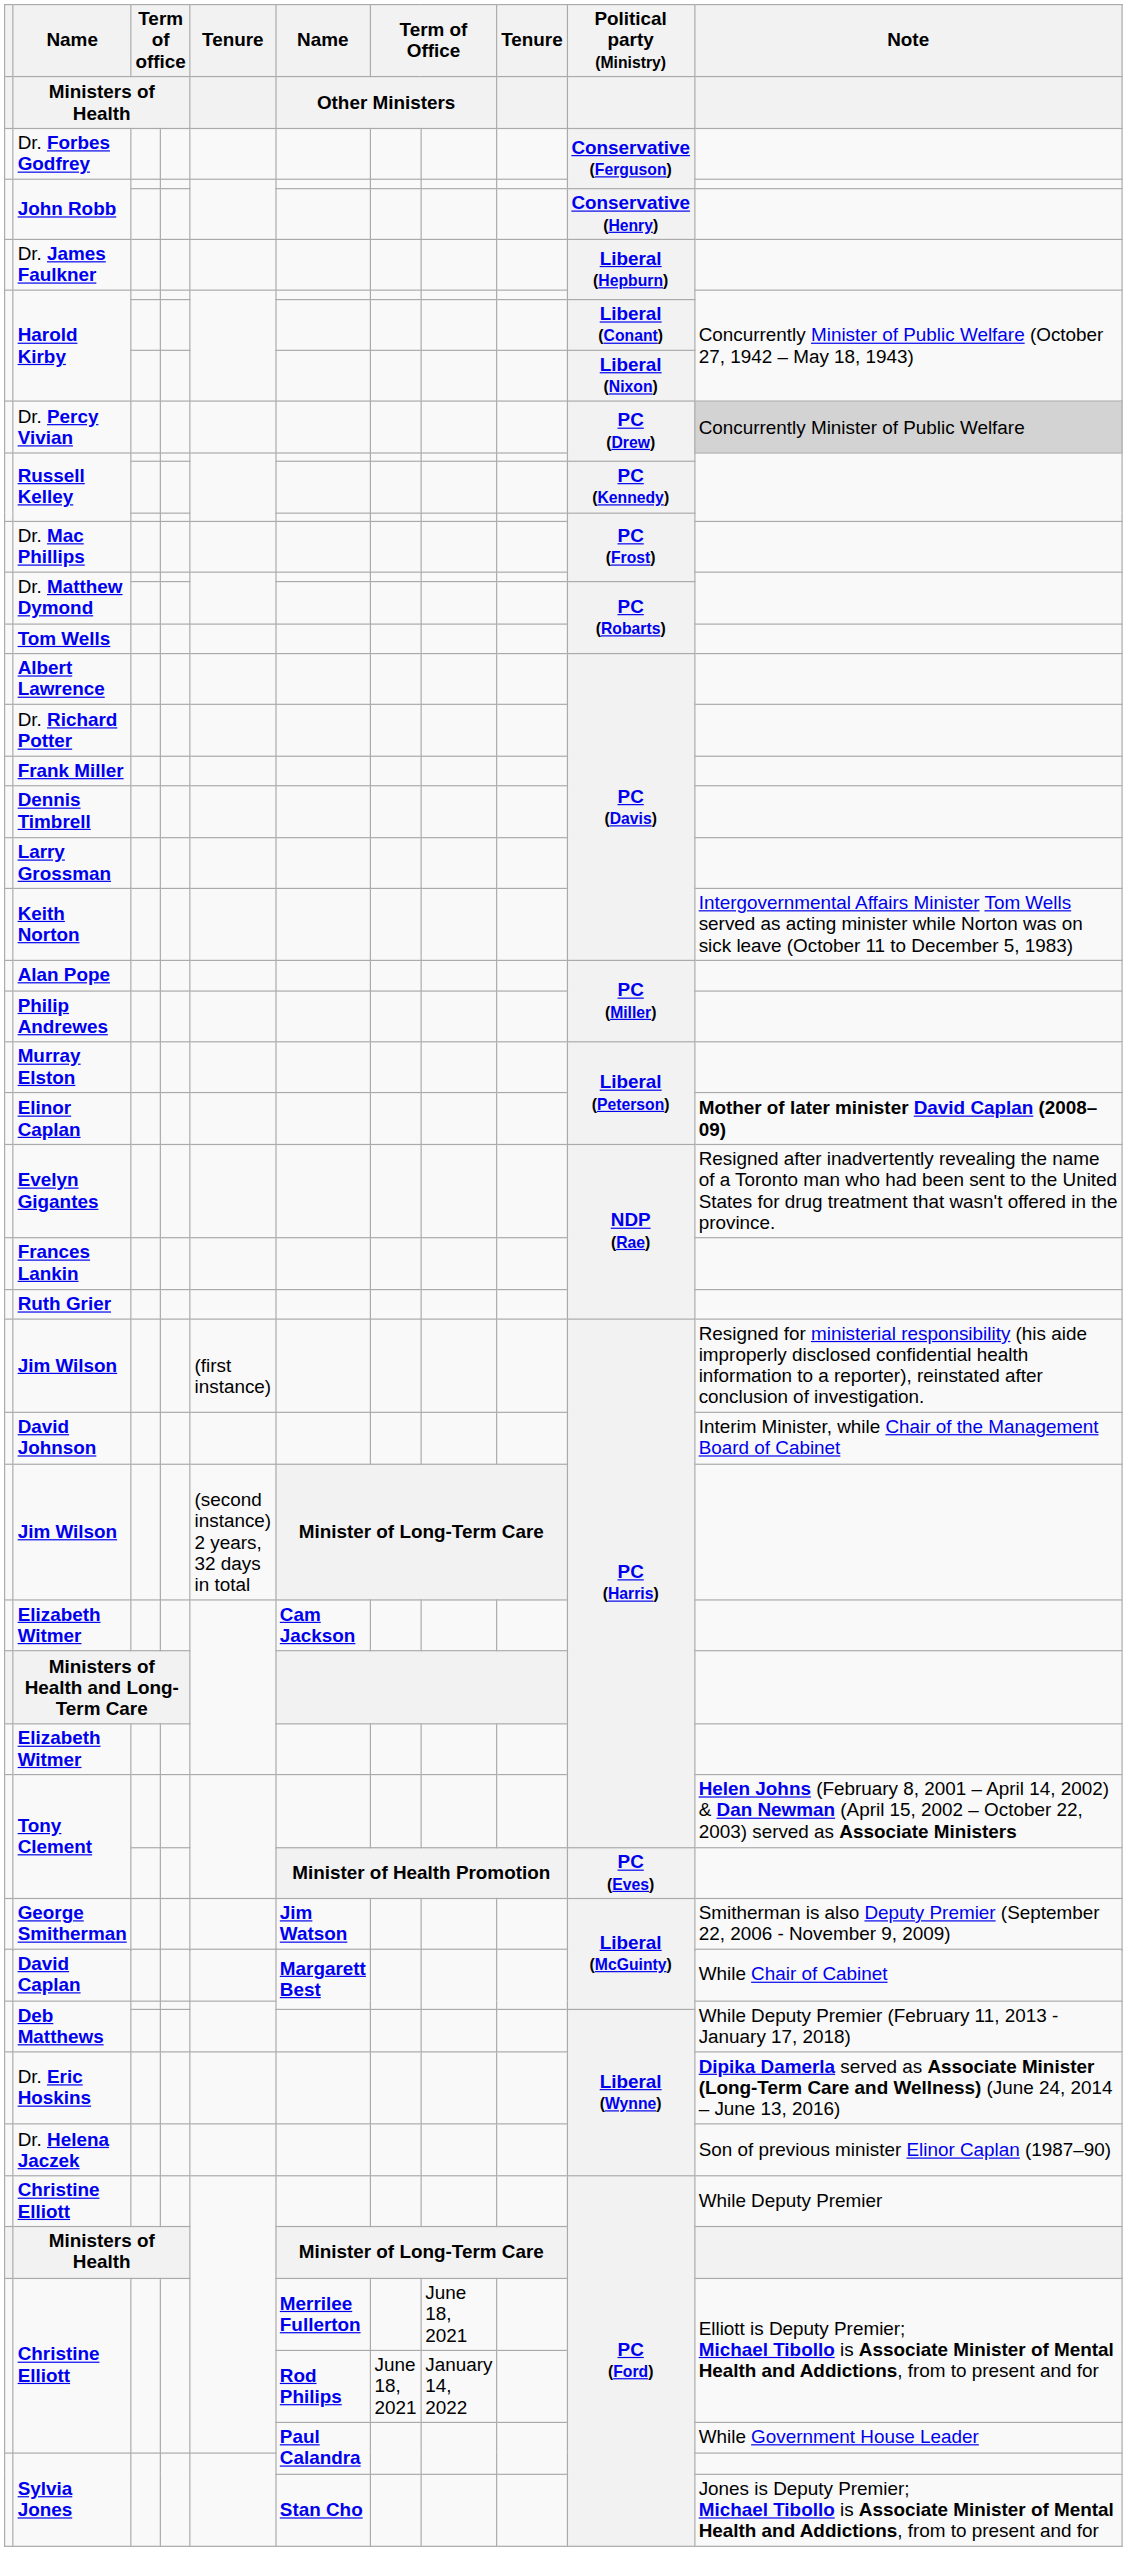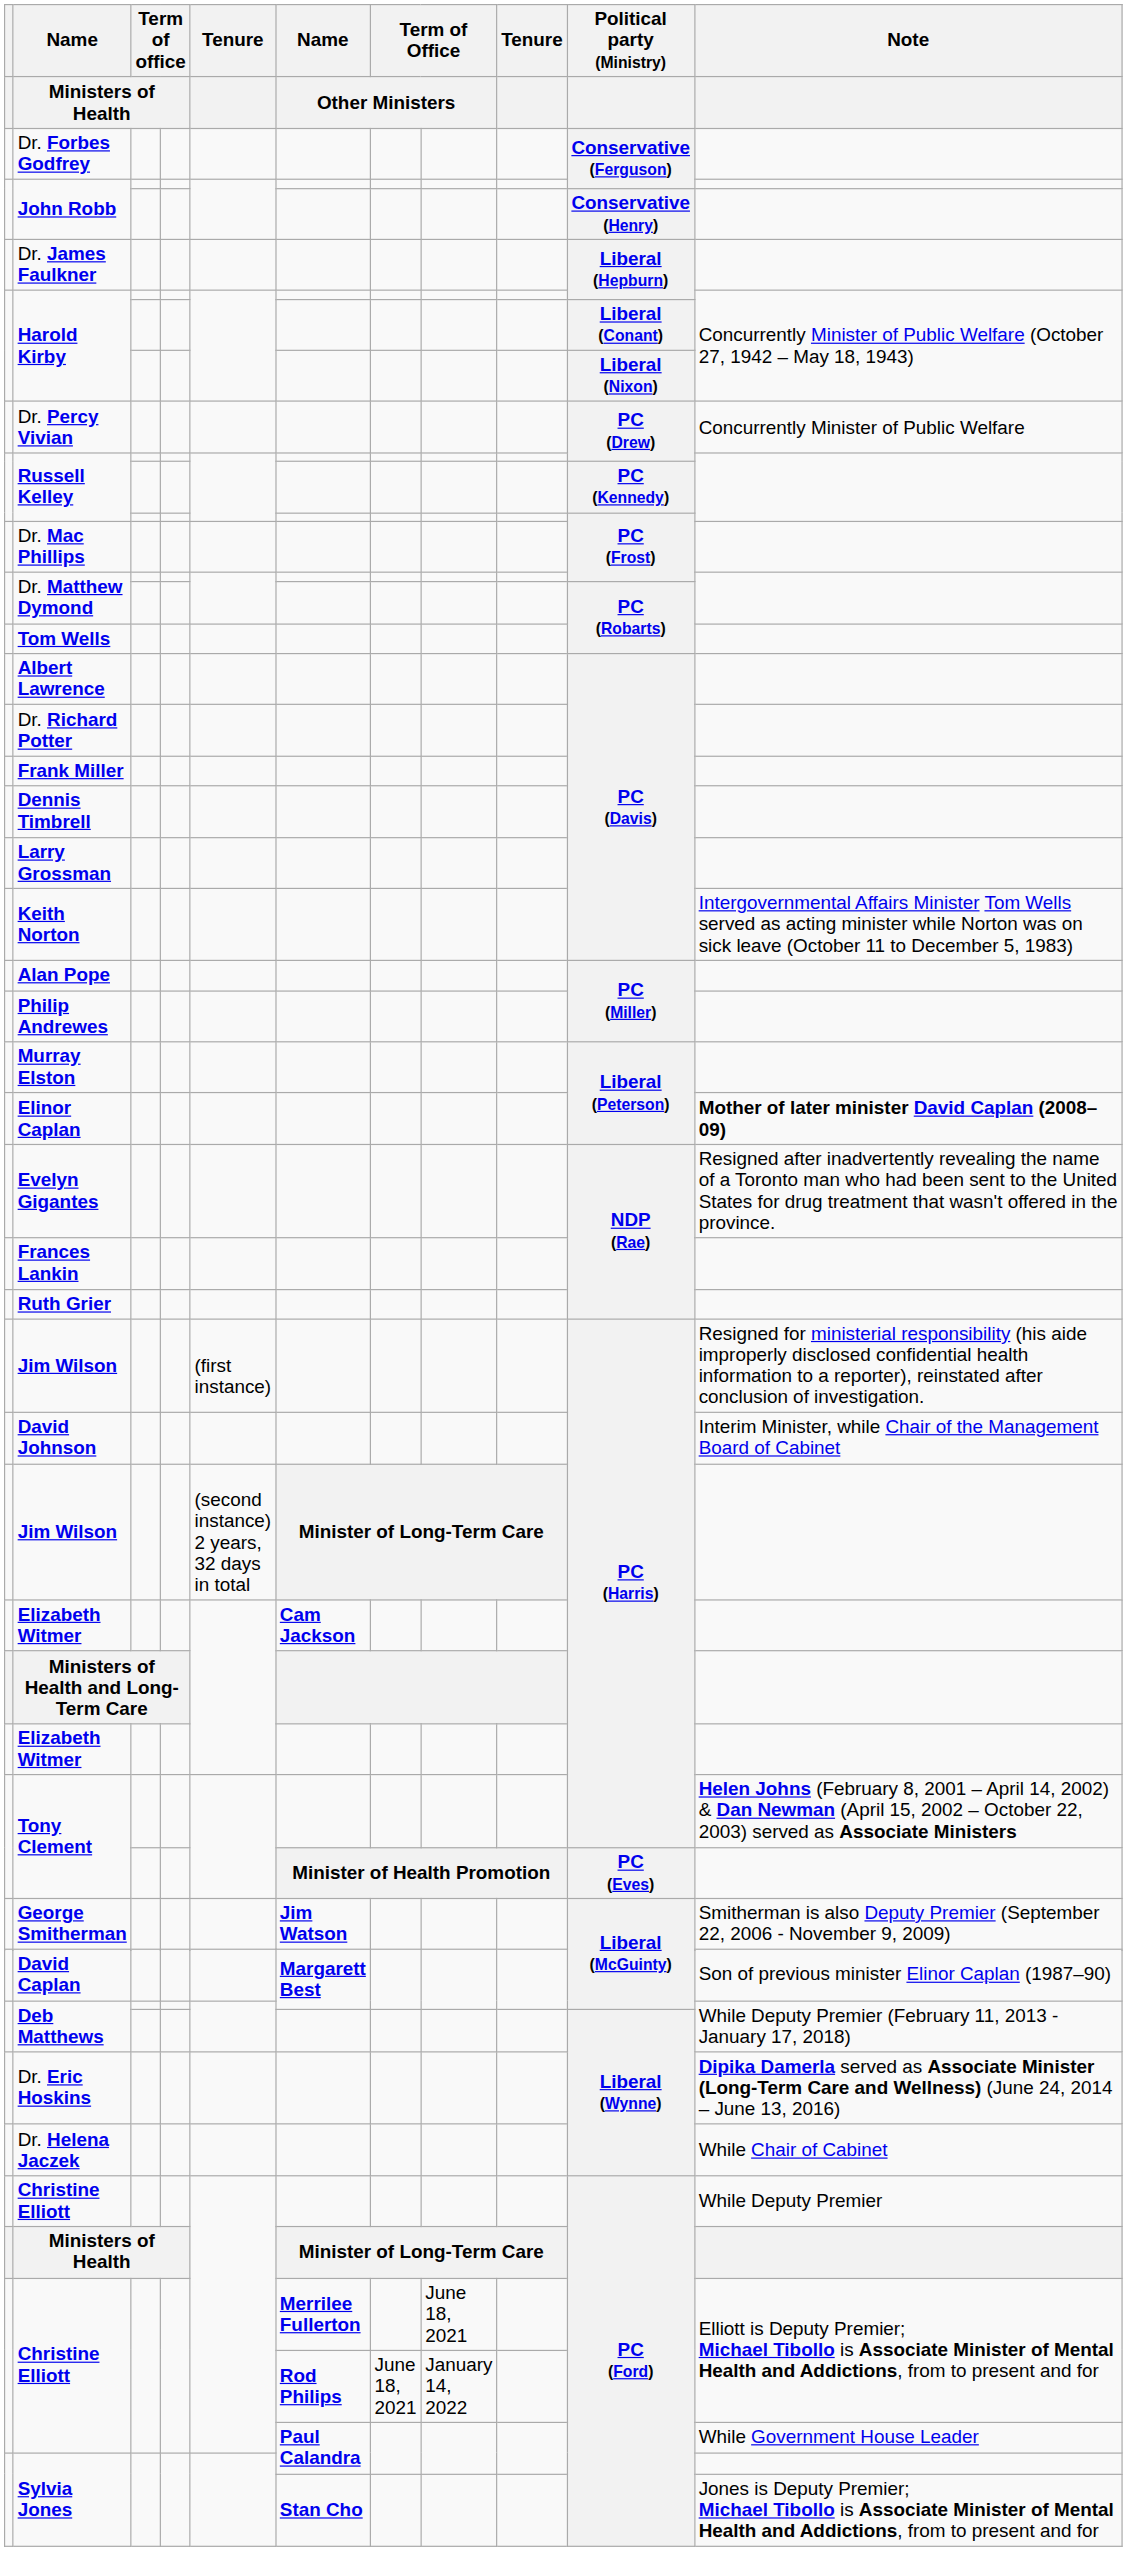(862, 427) lightgrey background -> (862, 427) no background
(793, 1975) While Chair of Cabinet -> (905, 1975) Son of previous minister Elinor Caplan (1987–90)
(905, 2149) Son of previous minister Elinor Caplan (1987–90) -> (793, 2149) While Chair of Cabinet
